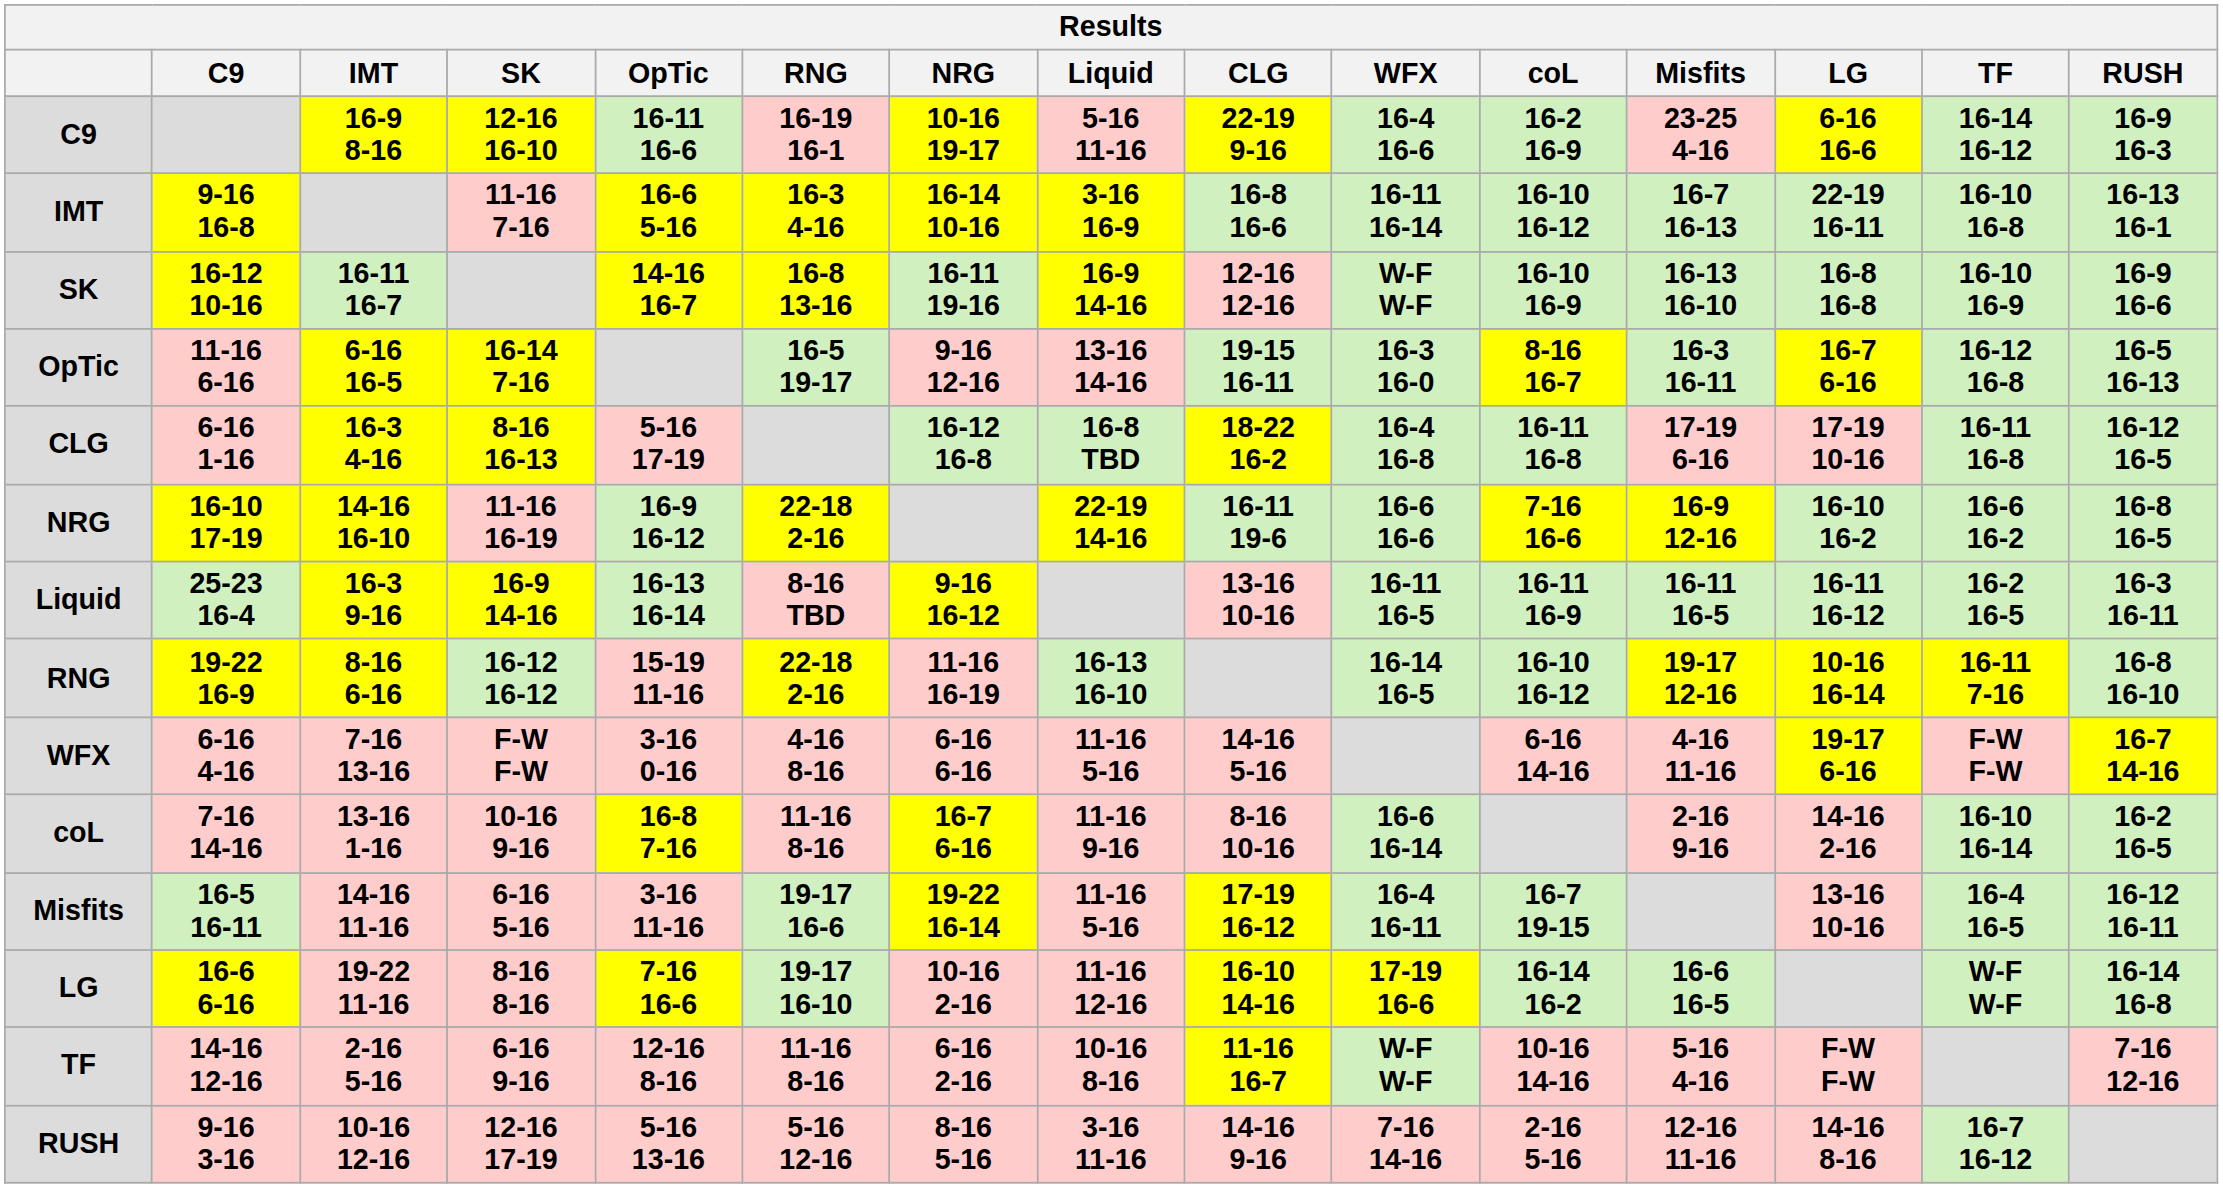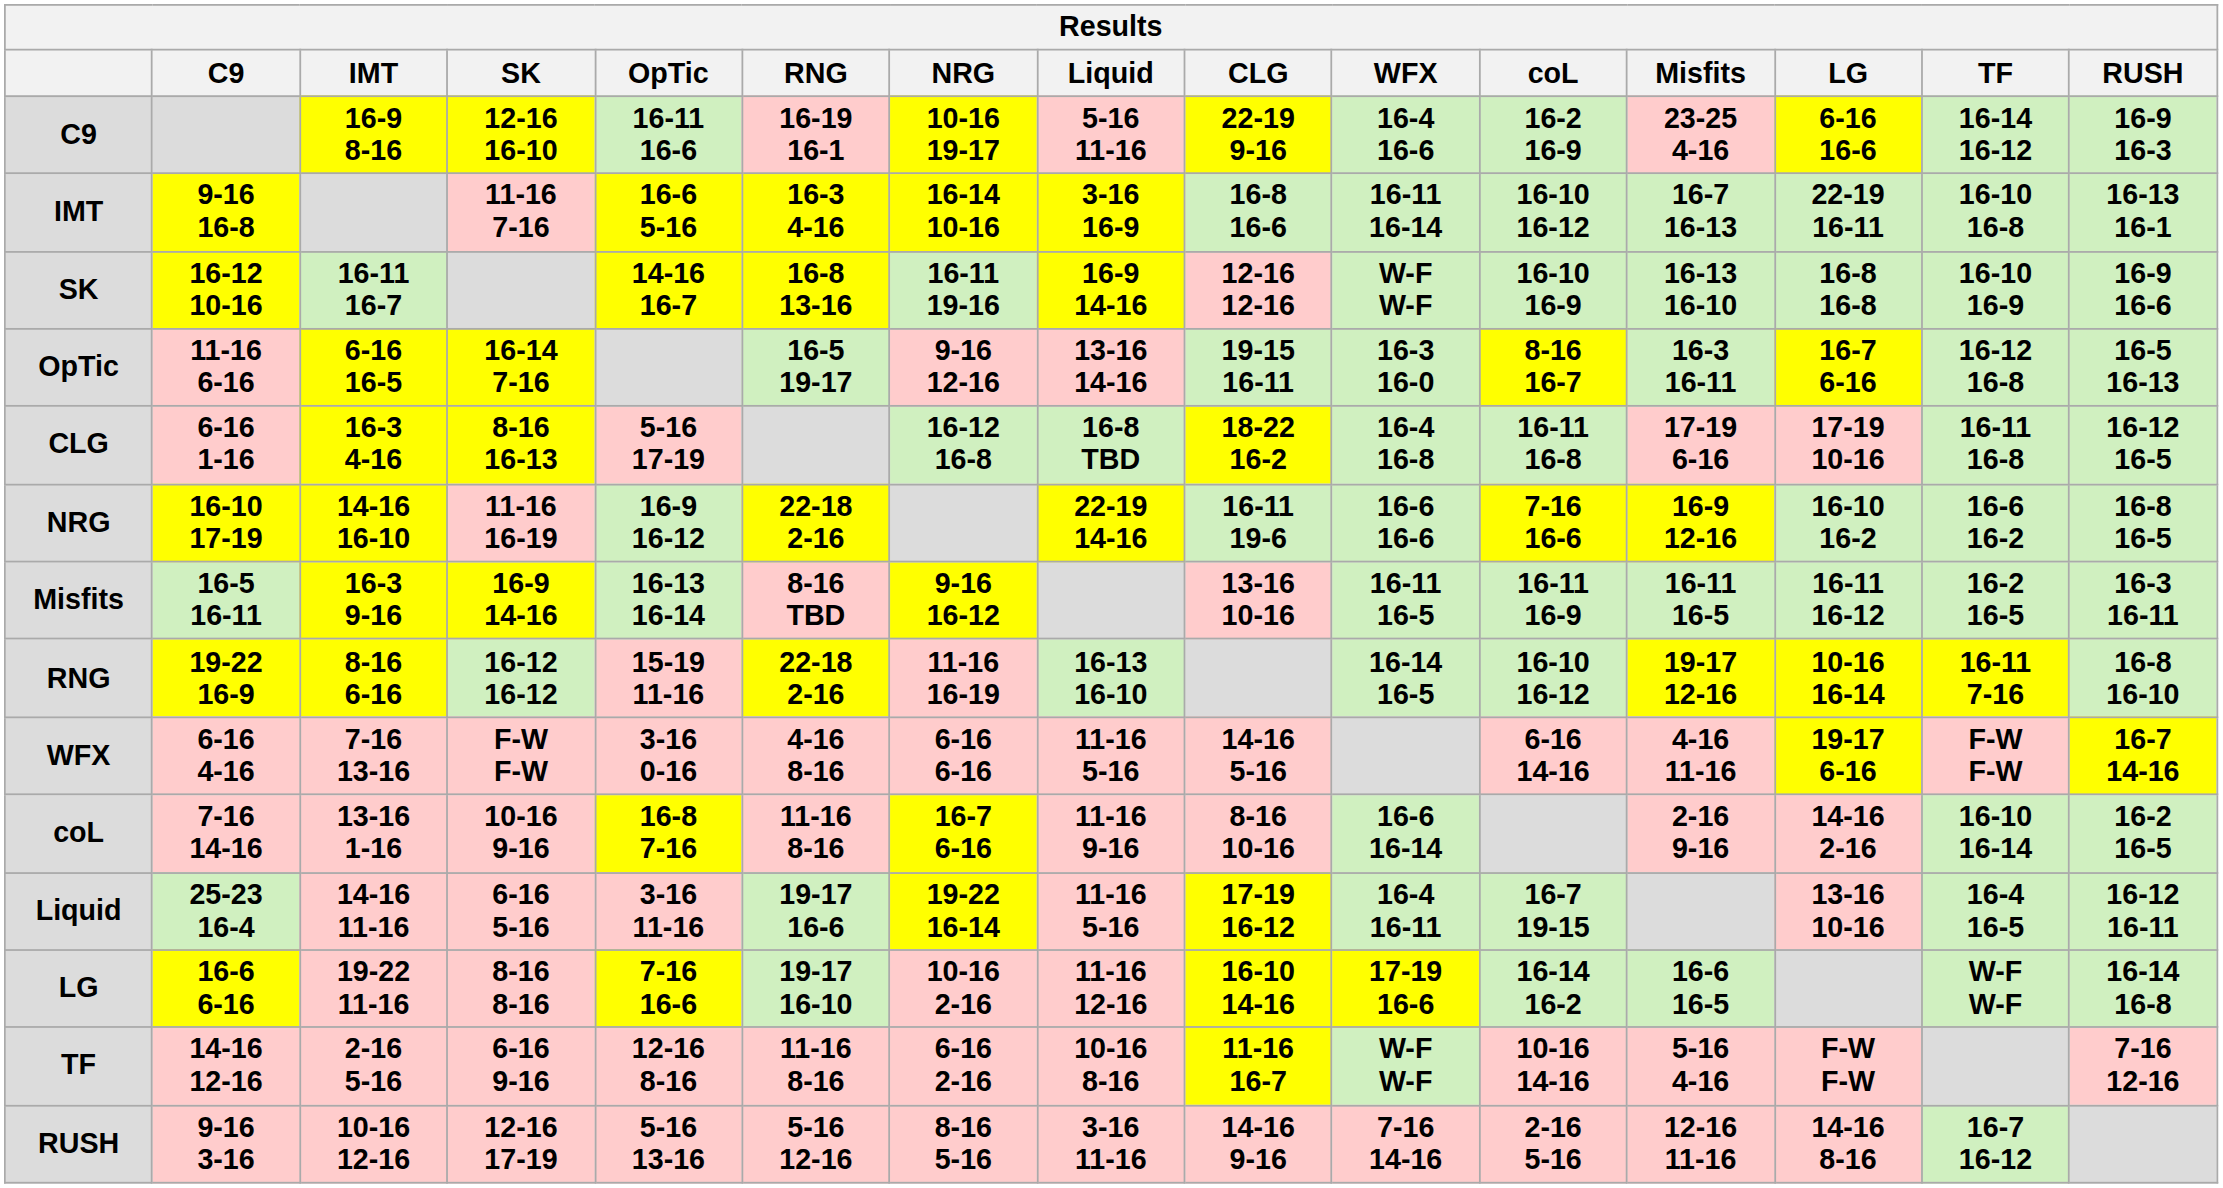(79, 600) Liquid -> (79, 600) Misfits
(226, 600) 25-23 16-4 -> (226, 600) 16-5 16-11
(79, 910) Misfits -> (79, 910) Liquid
(226, 910) 16-5 16-11 -> (226, 910) 25-23 16-4
